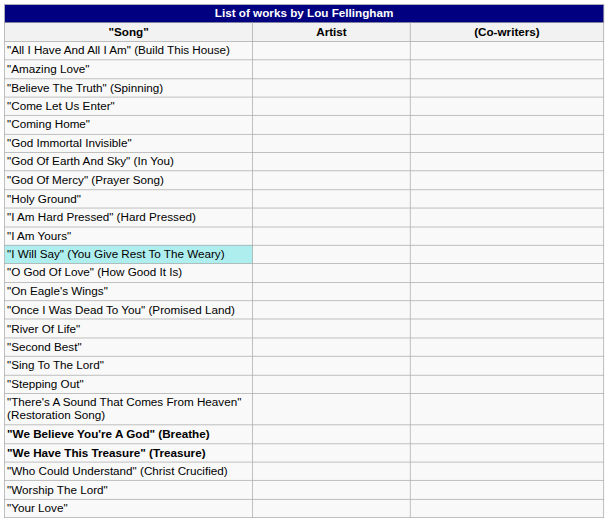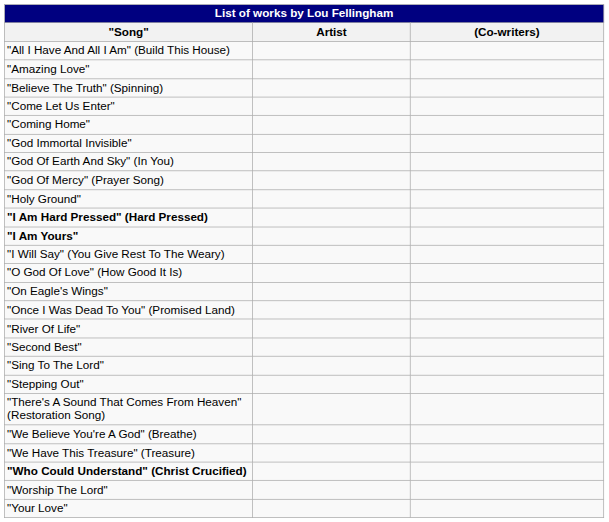(101, 217) normal -> (107, 217) bold
(39, 236) normal -> (43, 236) bold
(116, 254) paleturquoise background -> (116, 254) no background
(108, 434) bold -> (102, 434) normal
(106, 452) bold -> (101, 452) normal
(117, 471) normal -> (127, 471) bold
